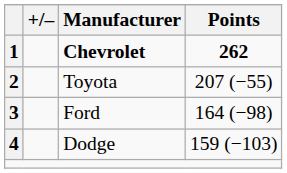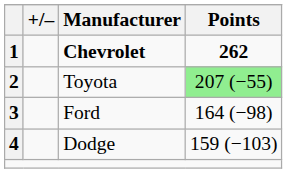(234, 81) no background -> (234, 81) lightgreen background
